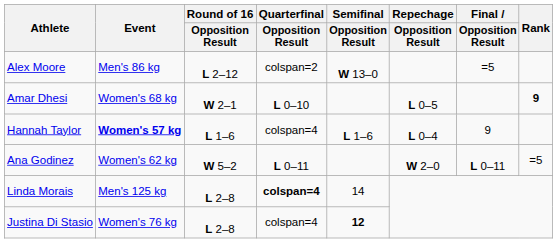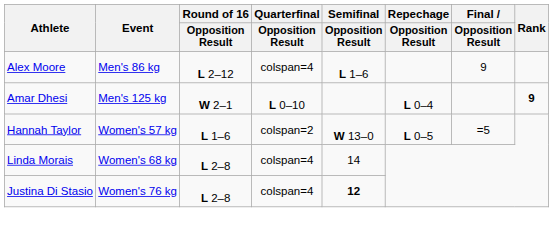(291, 68) colspan=2 -> (287, 68) colspan=4
(358, 74) W 13–0 -> (354, 74) L 1–6
(488, 68) =5 -> (483, 68) 9
(138, 99) Women's 68 kg -> (132, 99) Men's 125 kg
(423, 105) L 0–5 -> (419, 105) L 0–4
(140, 130) bold -> (138, 130) normal
(291, 130) colspan=4 -> (287, 130) colspan=2
(358, 136) L 1–6 -> (354, 136) W 13–0
(423, 136) L 0–4 -> (419, 136) L 0–5
(488, 130) 9 -> (483, 130) =5
- row: (40, 161)
(132, 192) Men's 125 kg -> (138, 161) Women's 68 kg
(291, 192) bold -> (287, 161) normal
